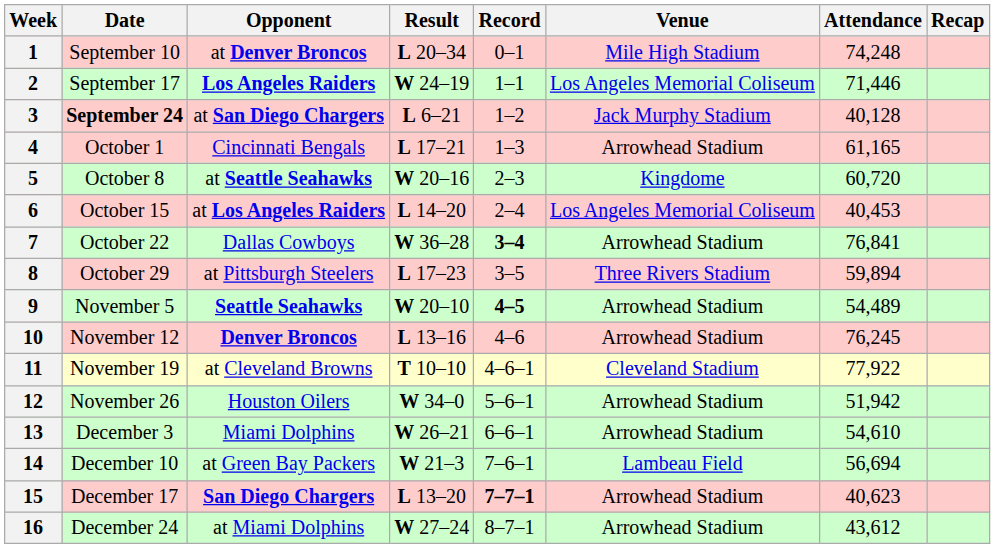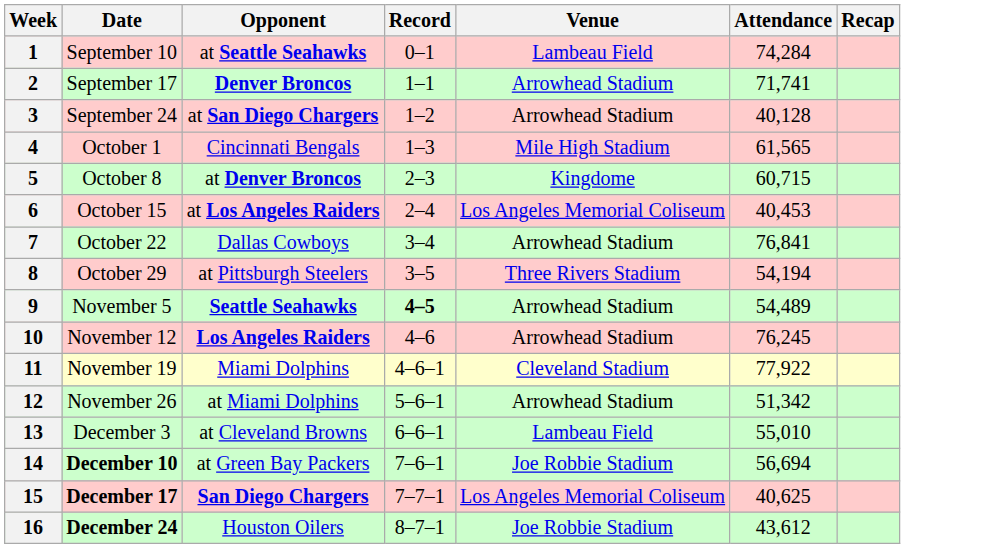- column: (432, 20)
(289, 52) at Denver Broncos -> (283, 52) at Seattle Seahawks
(682, 52) Mile High Stadium -> (593, 52) Lambeau Field
(873, 52) 74,248 -> (783, 52) 74,284
(289, 83) Los Angeles Raiders -> (283, 83) Denver Broncos
(682, 83) Los Angeles Memorial Coliseum -> (593, 83) Arrowhead Stadium
(873, 83) 71,446 -> (783, 83) 71,741
(125, 115) bold -> (122, 115) normal
(682, 115) Jack Murphy Stadium -> (593, 115) Arrowhead Stadium
(682, 147) Arrowhead Stadium -> (593, 147) Mile High Stadium
(873, 147) 61,165 -> (783, 147) 61,565
(289, 178) at Seattle Seahawks -> (283, 178) at Denver Broncos
(873, 178) 60,720 -> (783, 178) 60,715
(510, 242) bold -> (420, 242) normal
(873, 274) 59,894 -> (783, 274) 54,194
(289, 337) Denver Broncos -> (283, 337) Los Angeles Raiders
(289, 369) at Cleveland Browns -> (283, 369) Miami Dolphins
(289, 400) Houston Oilers -> (283, 400) at Miami Dolphins
(873, 400) 51,942 -> (783, 400) 51,342
(289, 432) Miami Dolphins -> (283, 432) at Cleveland Browns
(682, 432) Arrowhead Stadium -> (593, 432) Lambeau Field
(873, 432) 54,610 -> (783, 432) 55,010
(125, 464) normal -> (122, 464) bold
(682, 464) Lambeau Field -> (593, 464) Joe Robbie Stadium
(125, 496) normal -> (122, 496) bold
(510, 496) bold -> (420, 496) normal
(682, 496) Arrowhead Stadium -> (593, 496) Los Angeles Memorial Coliseum
(873, 496) 40,623 -> (783, 496) 40,625
(125, 527) normal -> (122, 527) bold
(289, 527) at Miami Dolphins -> (283, 527) Houston Oilers
(682, 527) Arrowhead Stadium -> (593, 527) Joe Robbie Stadium
